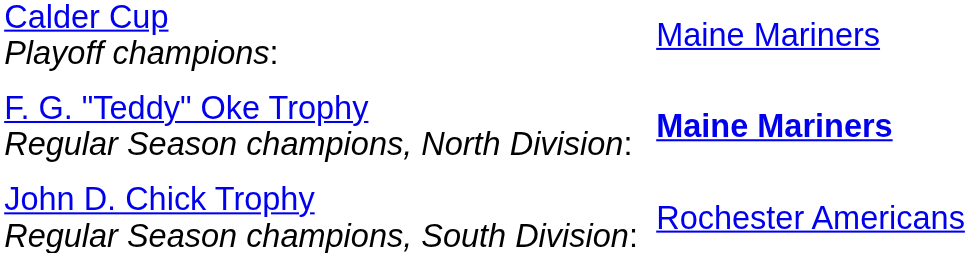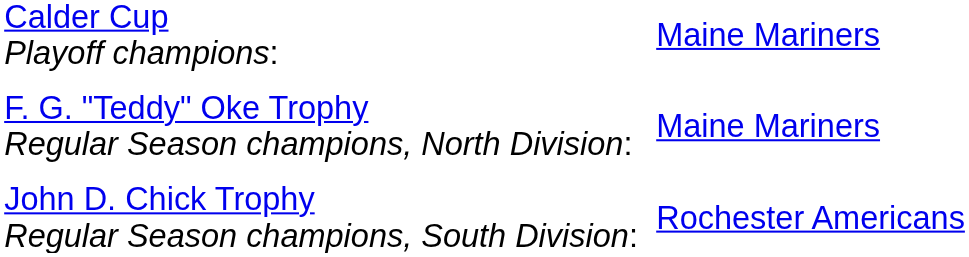(774, 126) bold -> (768, 126) normal
